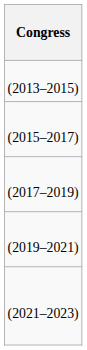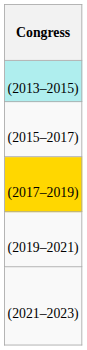(43, 89) no background -> (43, 89) paleturquoise background
(43, 192) no background -> (43, 192) gold background
